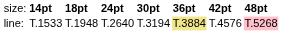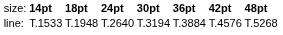(189, 23) khaki background -> (189, 23) no background
(261, 23) pink background -> (261, 23) no background
